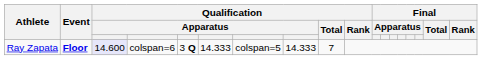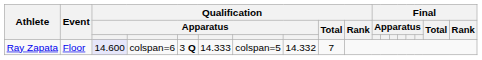(75, 48) bold -> (74, 48) normal
(301, 48) 14.333 -> (301, 48) 14.332
